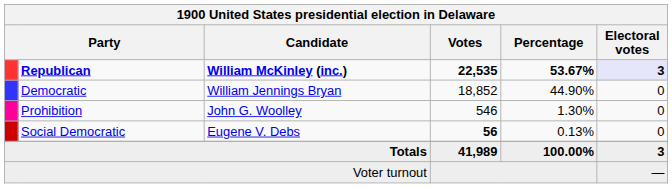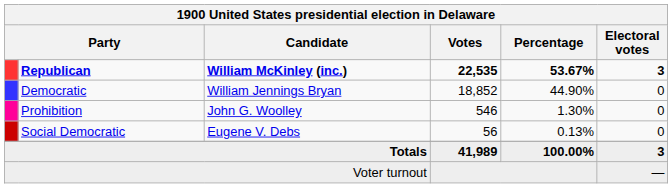(661, 70) lavender background -> (661, 70) no background
(490, 132) bold -> (490, 132) normal
